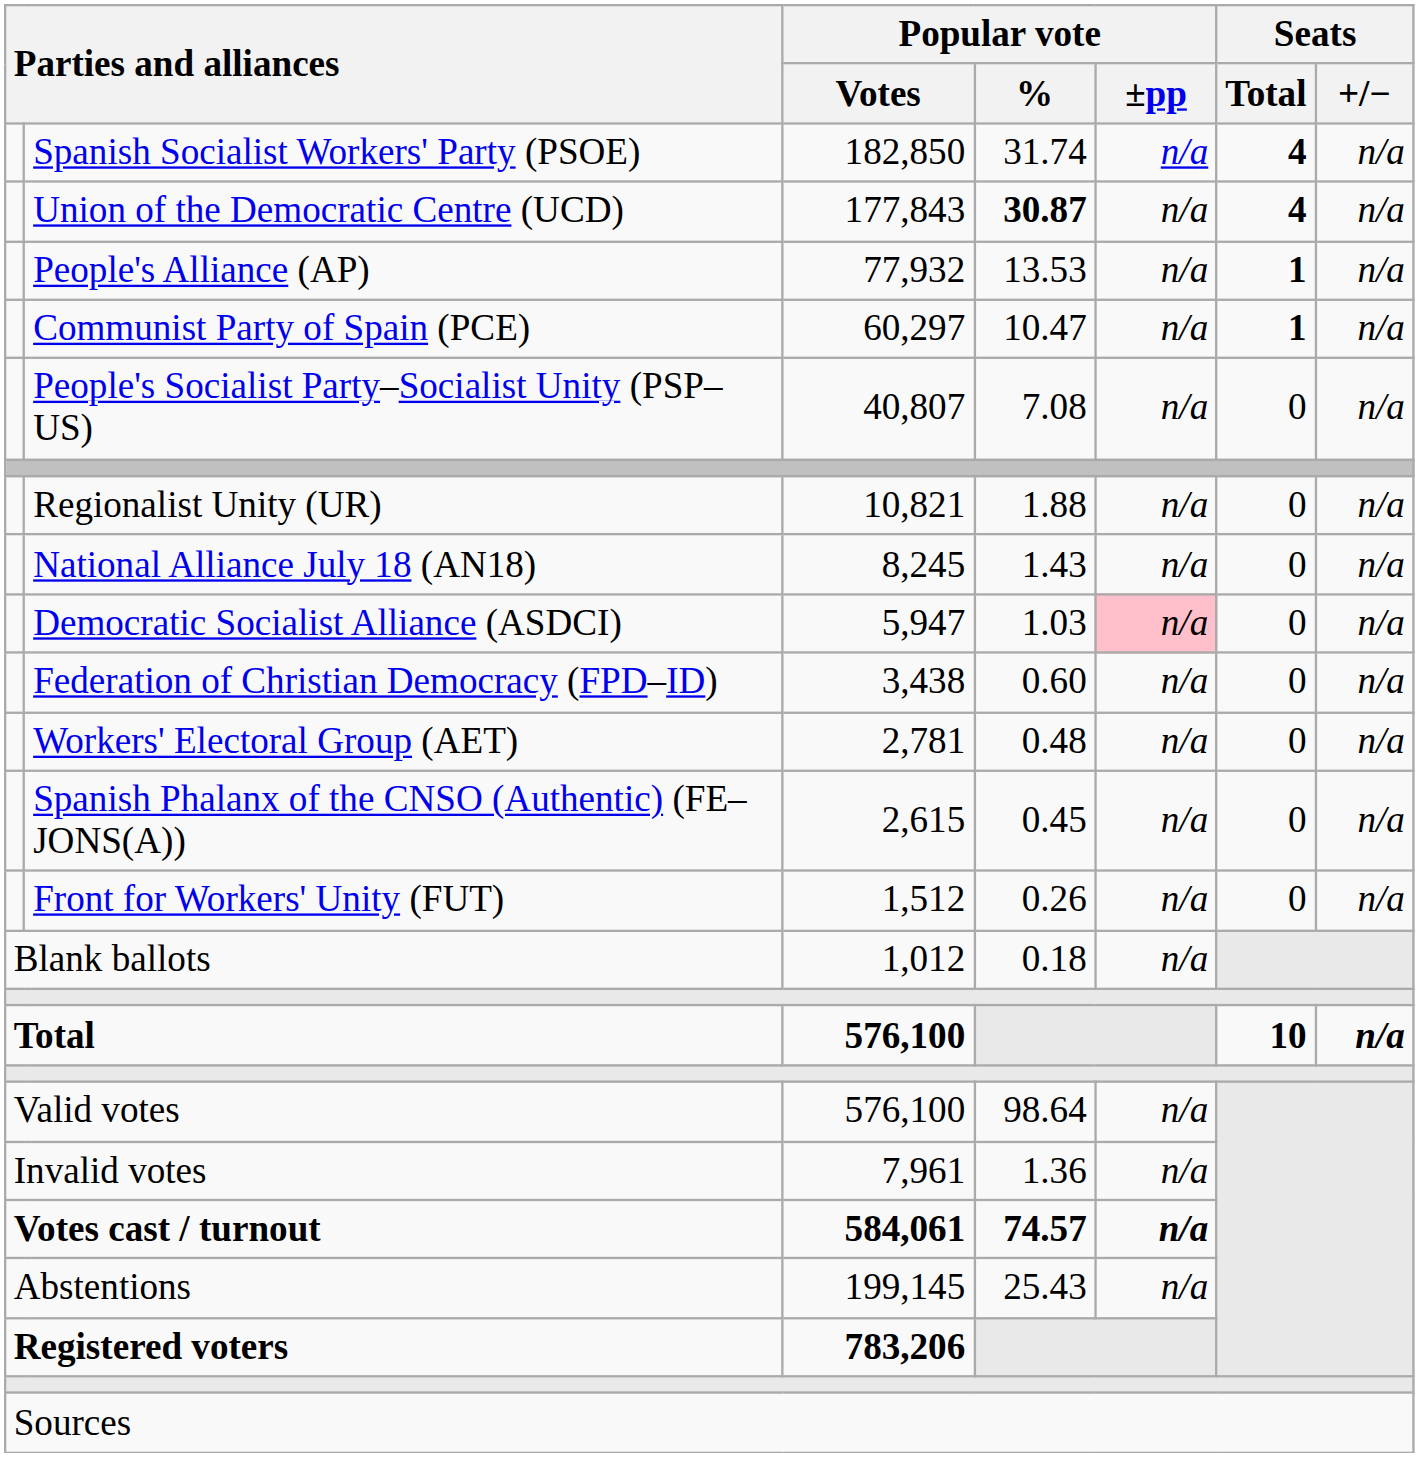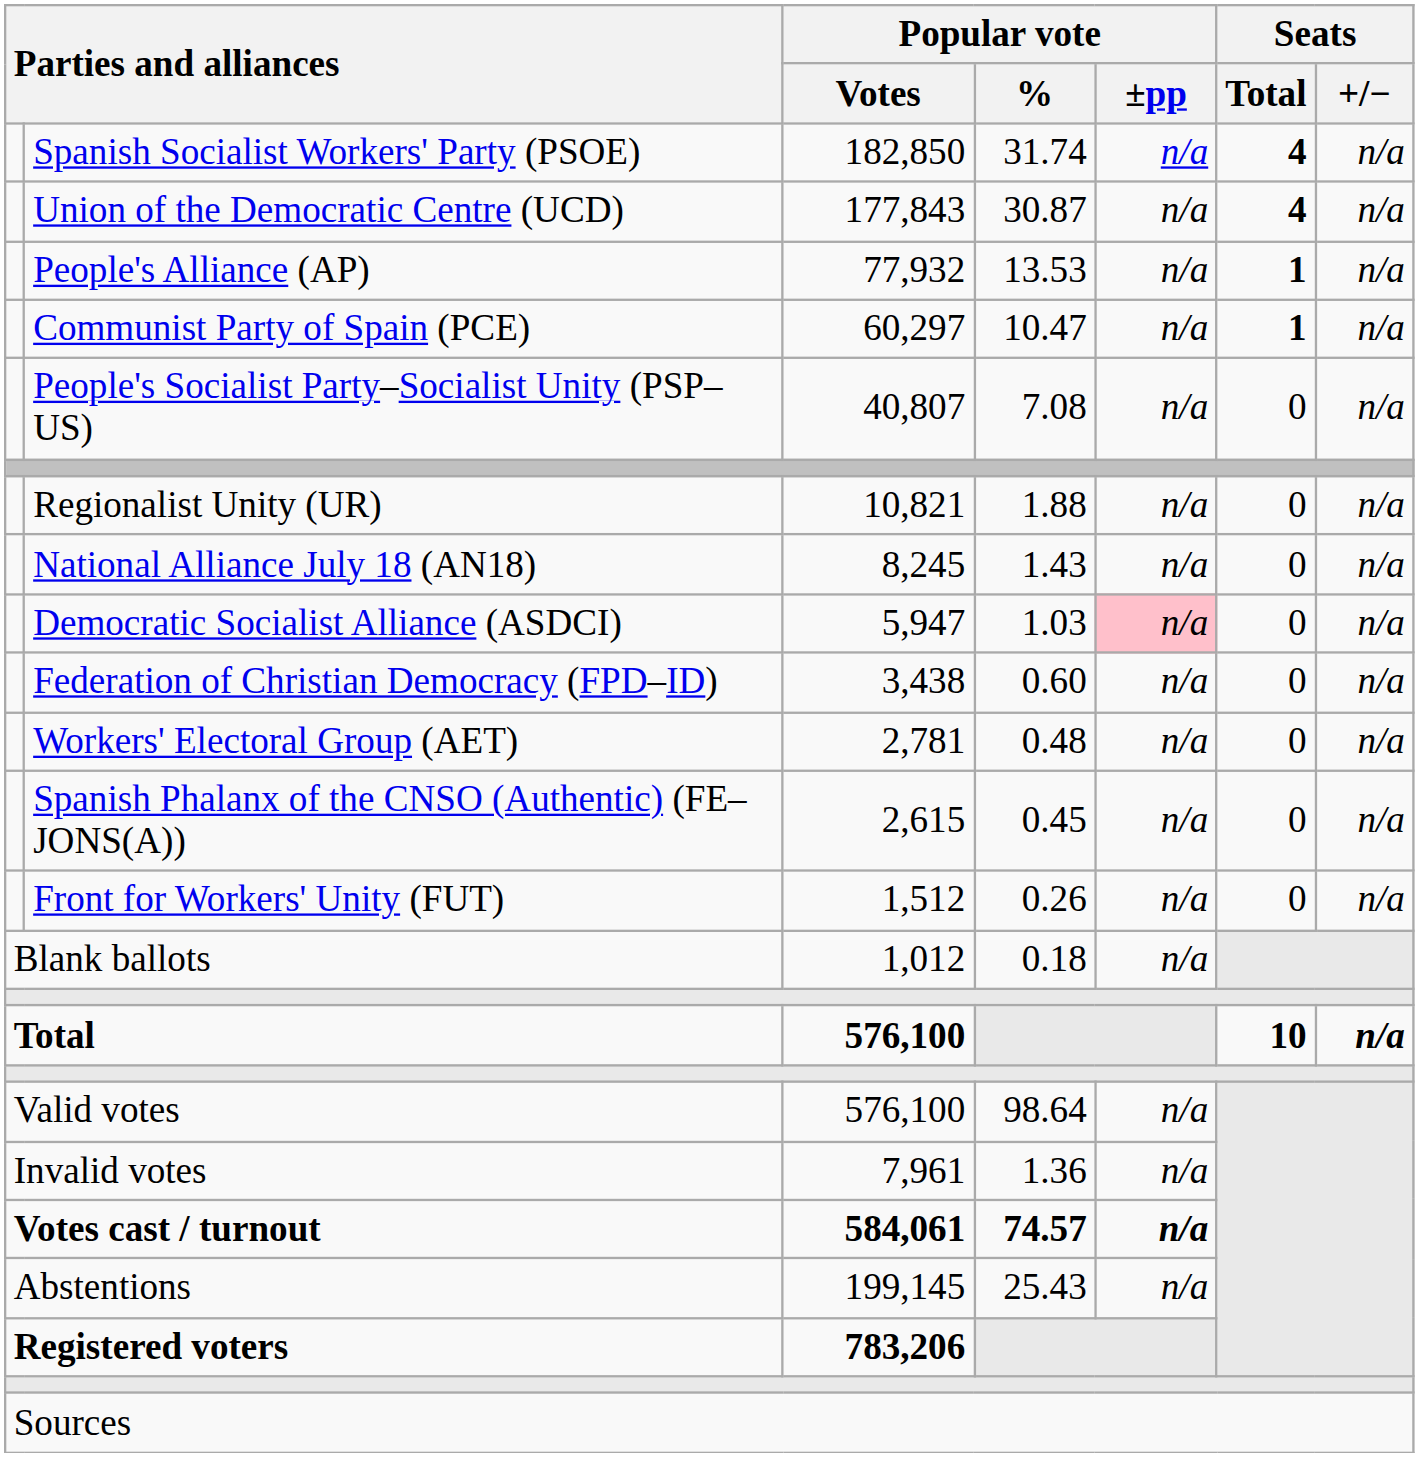(1045, 210) bold -> (1045, 210) normal
